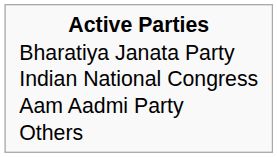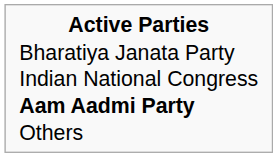(101, 106) normal -> (107, 106) bold
